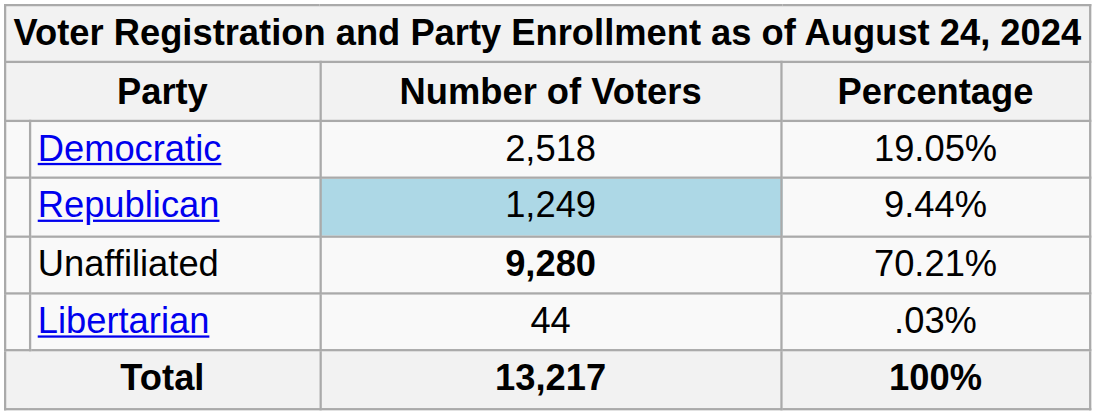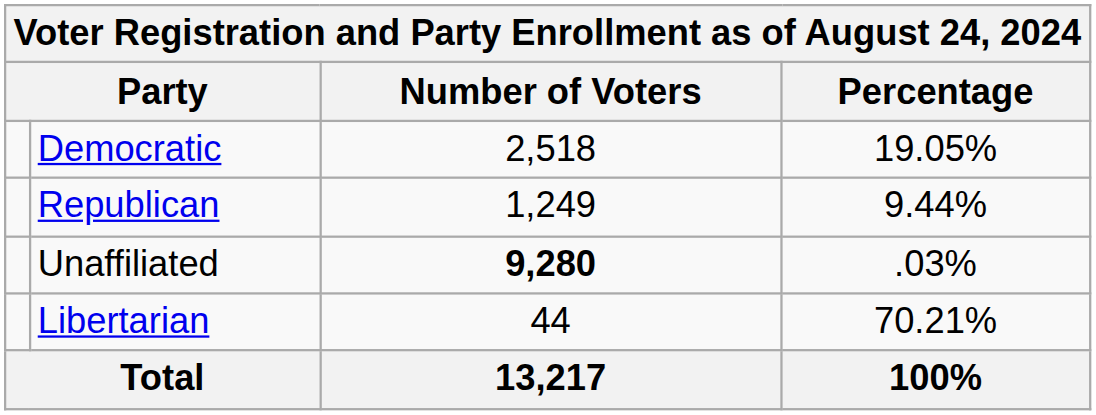(551, 206) lightblue background -> (551, 206) no background
(936, 263) 70.21% -> (936, 263) .03%
(936, 321) .03% -> (936, 321) 70.21%
